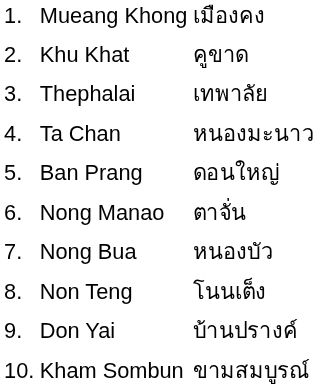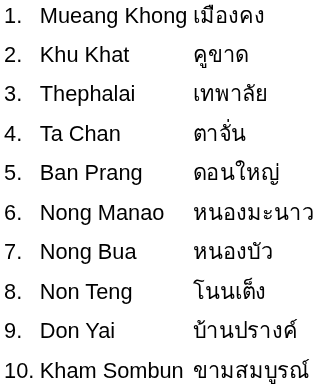(253, 133) หนองมะนาว -> (219, 133) ตาจั่น
(219, 212) ตาจั่น -> (253, 212) หนองมะนาว
